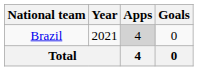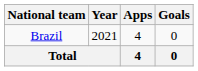(138, 35) lightgrey background -> (138, 35) no background
